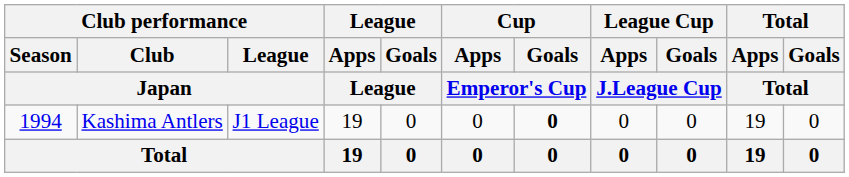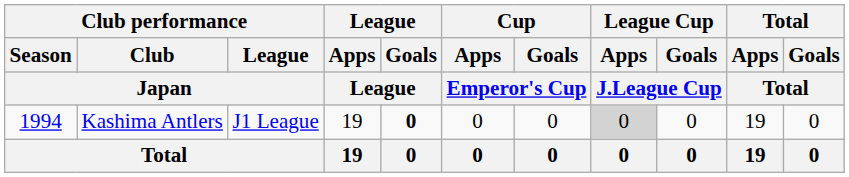(411, 121) normal -> (411, 121) bold
(552, 121) bold -> (552, 121) normal
(624, 121) no background -> (624, 121) lightgrey background
